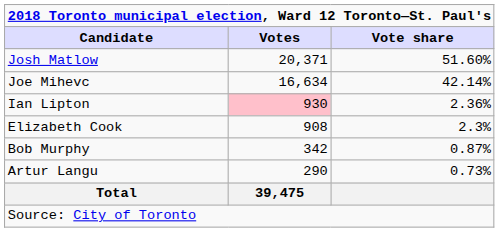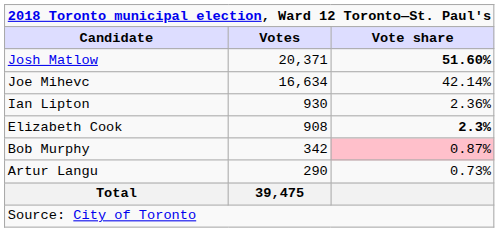(466, 60) normal -> (466, 60) bold
(315, 105) pink background -> (315, 105) no background
(475, 127) normal -> (475, 127) bold
(471, 149) no background -> (471, 149) pink background
